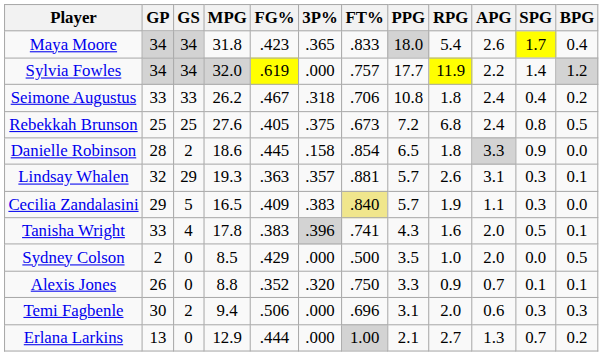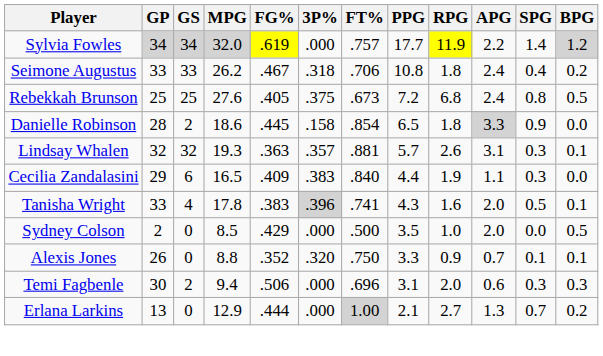- row: (73, 44)
(189, 177) 29 -> (189, 151) 32
(189, 204) 5 -> (189, 177) 6
(365, 204) khaki background -> (365, 177) no background
(408, 204) 5.7 -> (408, 177) 4.4
